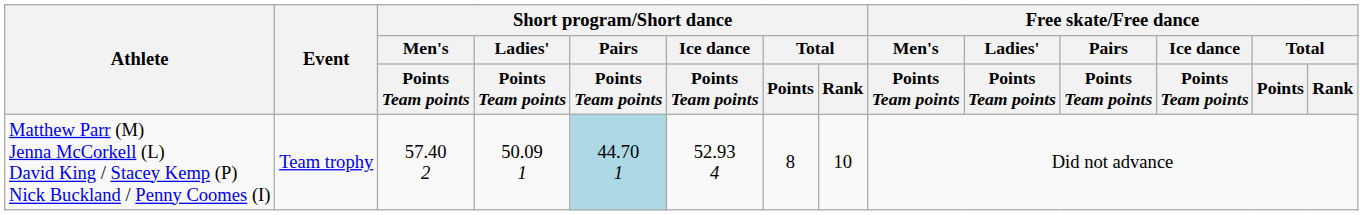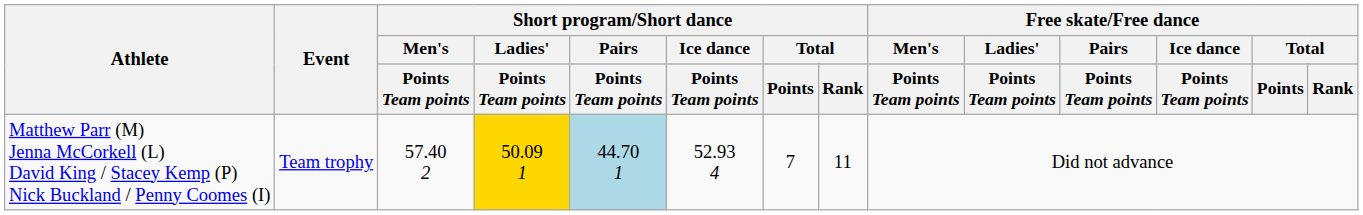(522, 162) no background -> (522, 162) gold background
(790, 162) 8 -> (790, 162) 7
(843, 162) 10 -> (843, 162) 11
